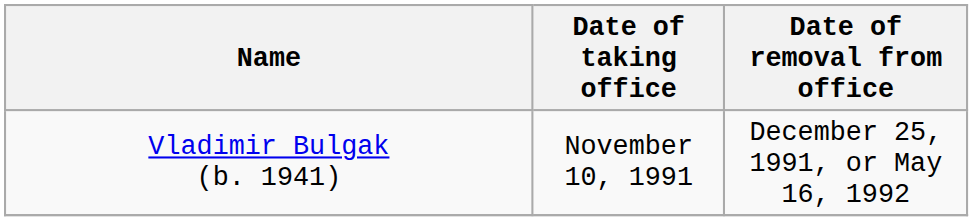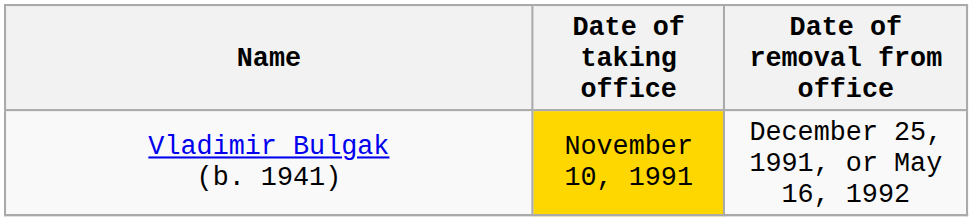(629, 163) no background -> (629, 163) gold background
